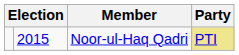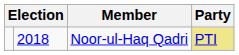(33, 38) 2015 -> (33, 38) 2018
